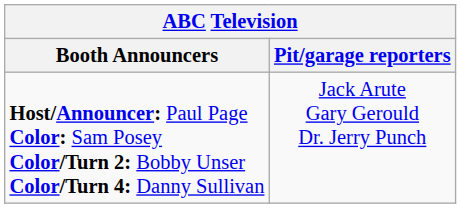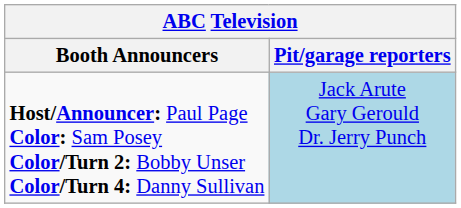(362, 113) no background -> (362, 113) lightblue background
